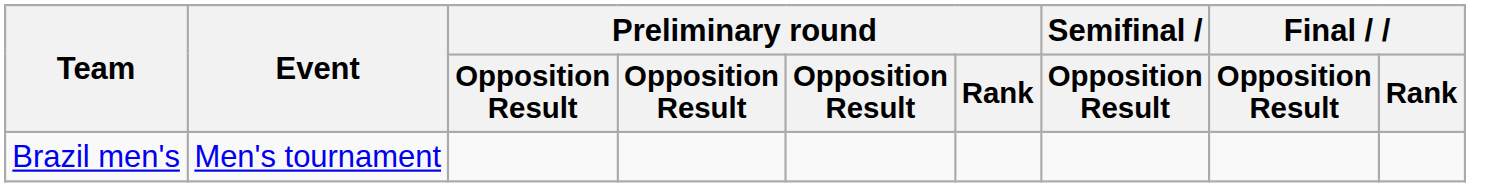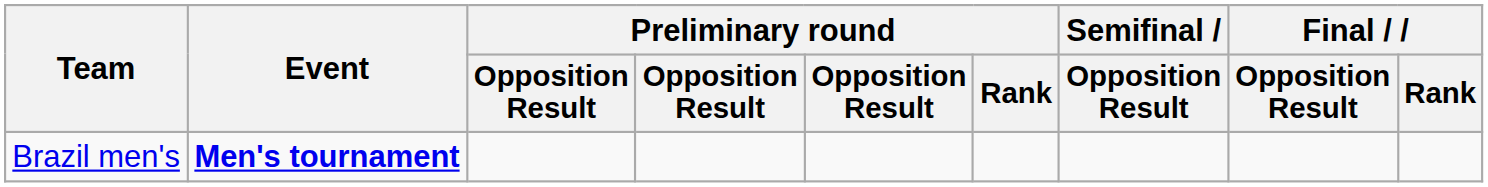(318, 157) normal -> (327, 157) bold
